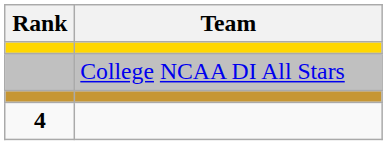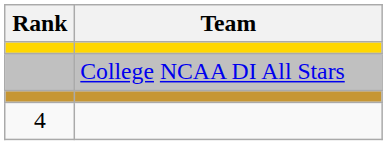(40, 120) bold -> (40, 120) normal
